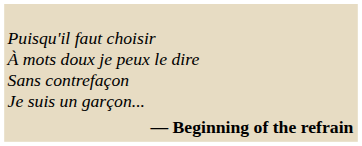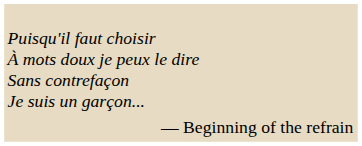(252, 127) bold -> (257, 127) normal
